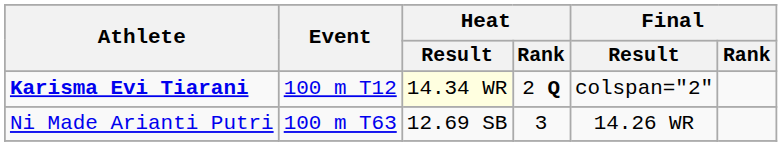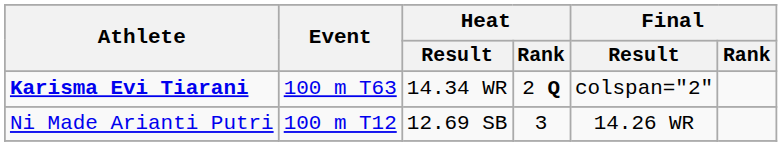(340, 89) 100 m T12 -> (340, 89) 100 m T63
(457, 89) lightyellow background -> (457, 89) no background
(340, 124) 100 m T63 -> (340, 124) 100 m T12
